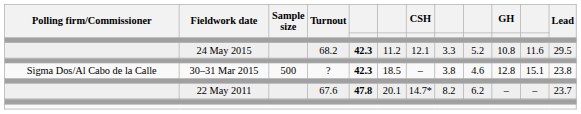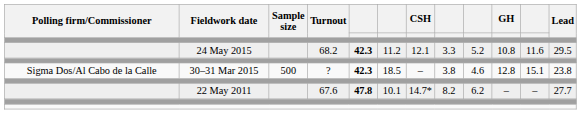(392, 91) 20.1 -> (392, 91) 10.1
(563, 91) 23.7 -> (563, 91) 27.7
